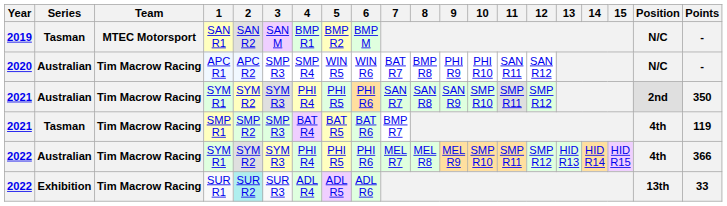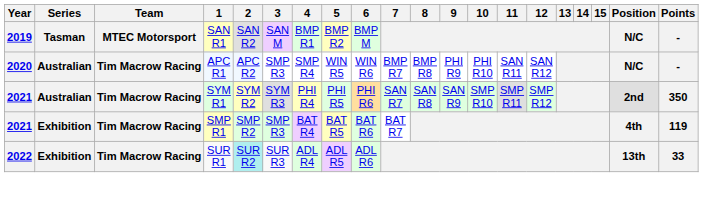(395, 66) BAT R7 -> (395, 66) BMP R7
(64, 126) Tasman -> (64, 126) Exhibition
(395, 126) BMP R7 -> (395, 126) BAT R7
- row: (19, 156)
